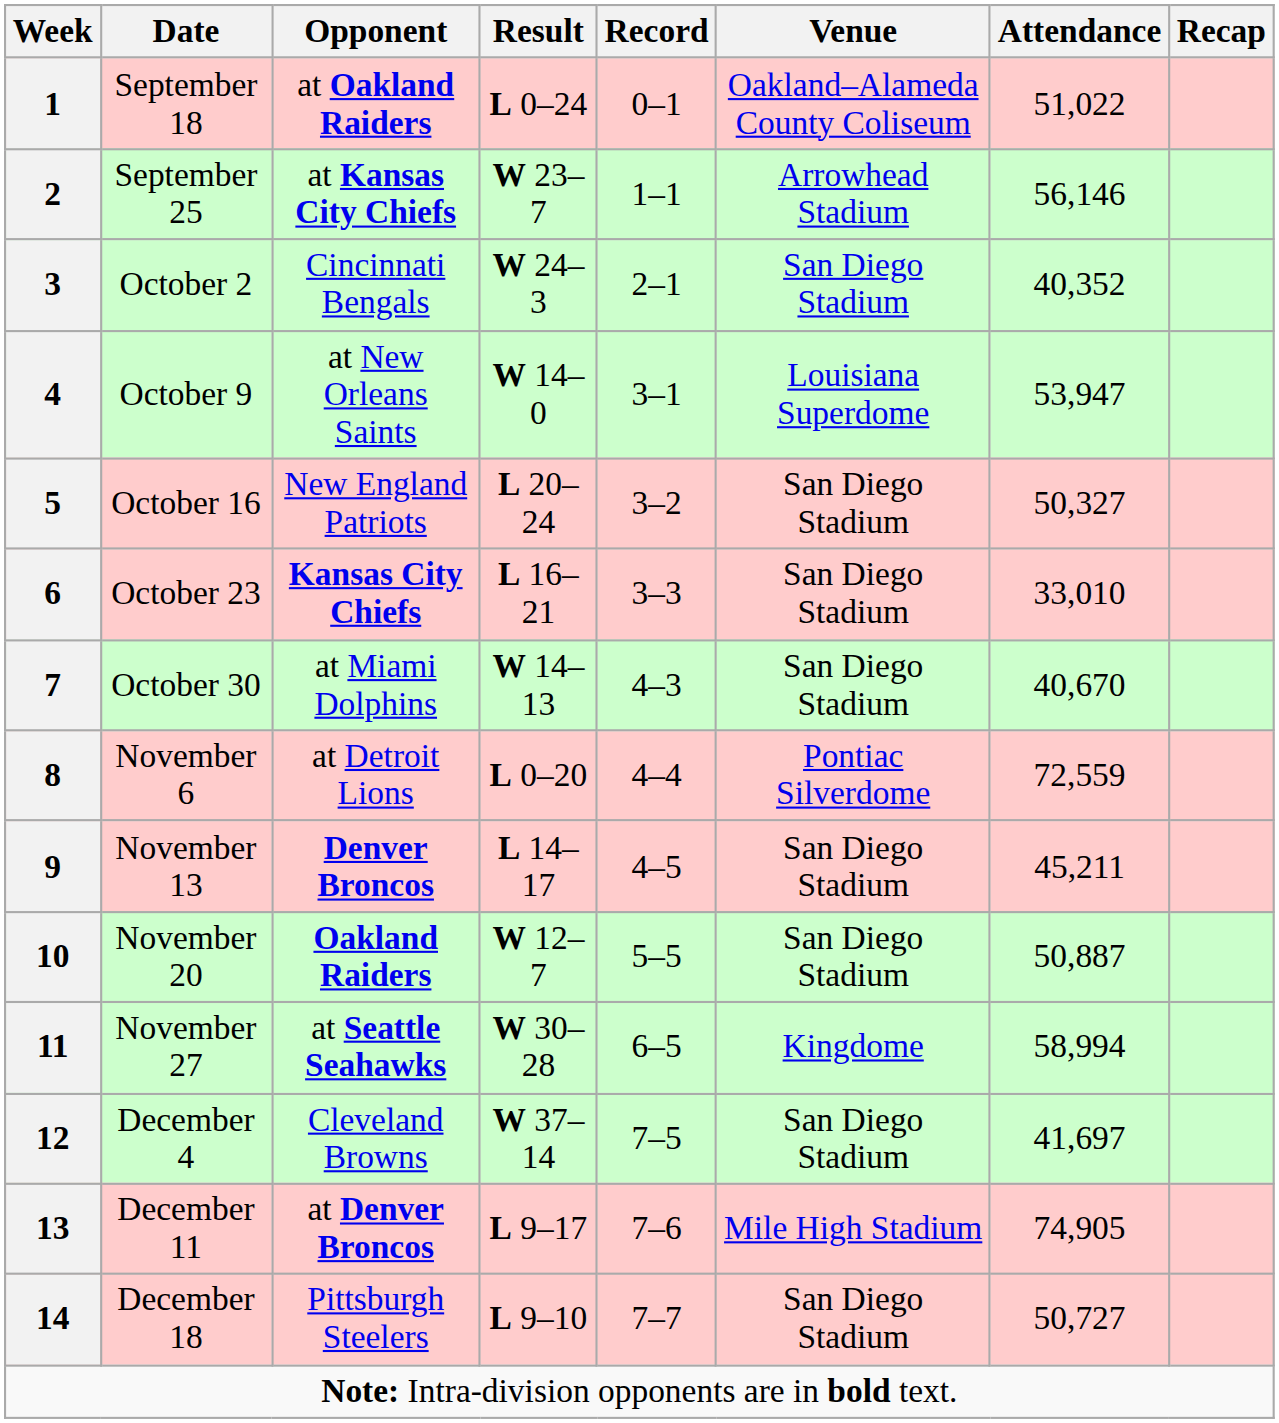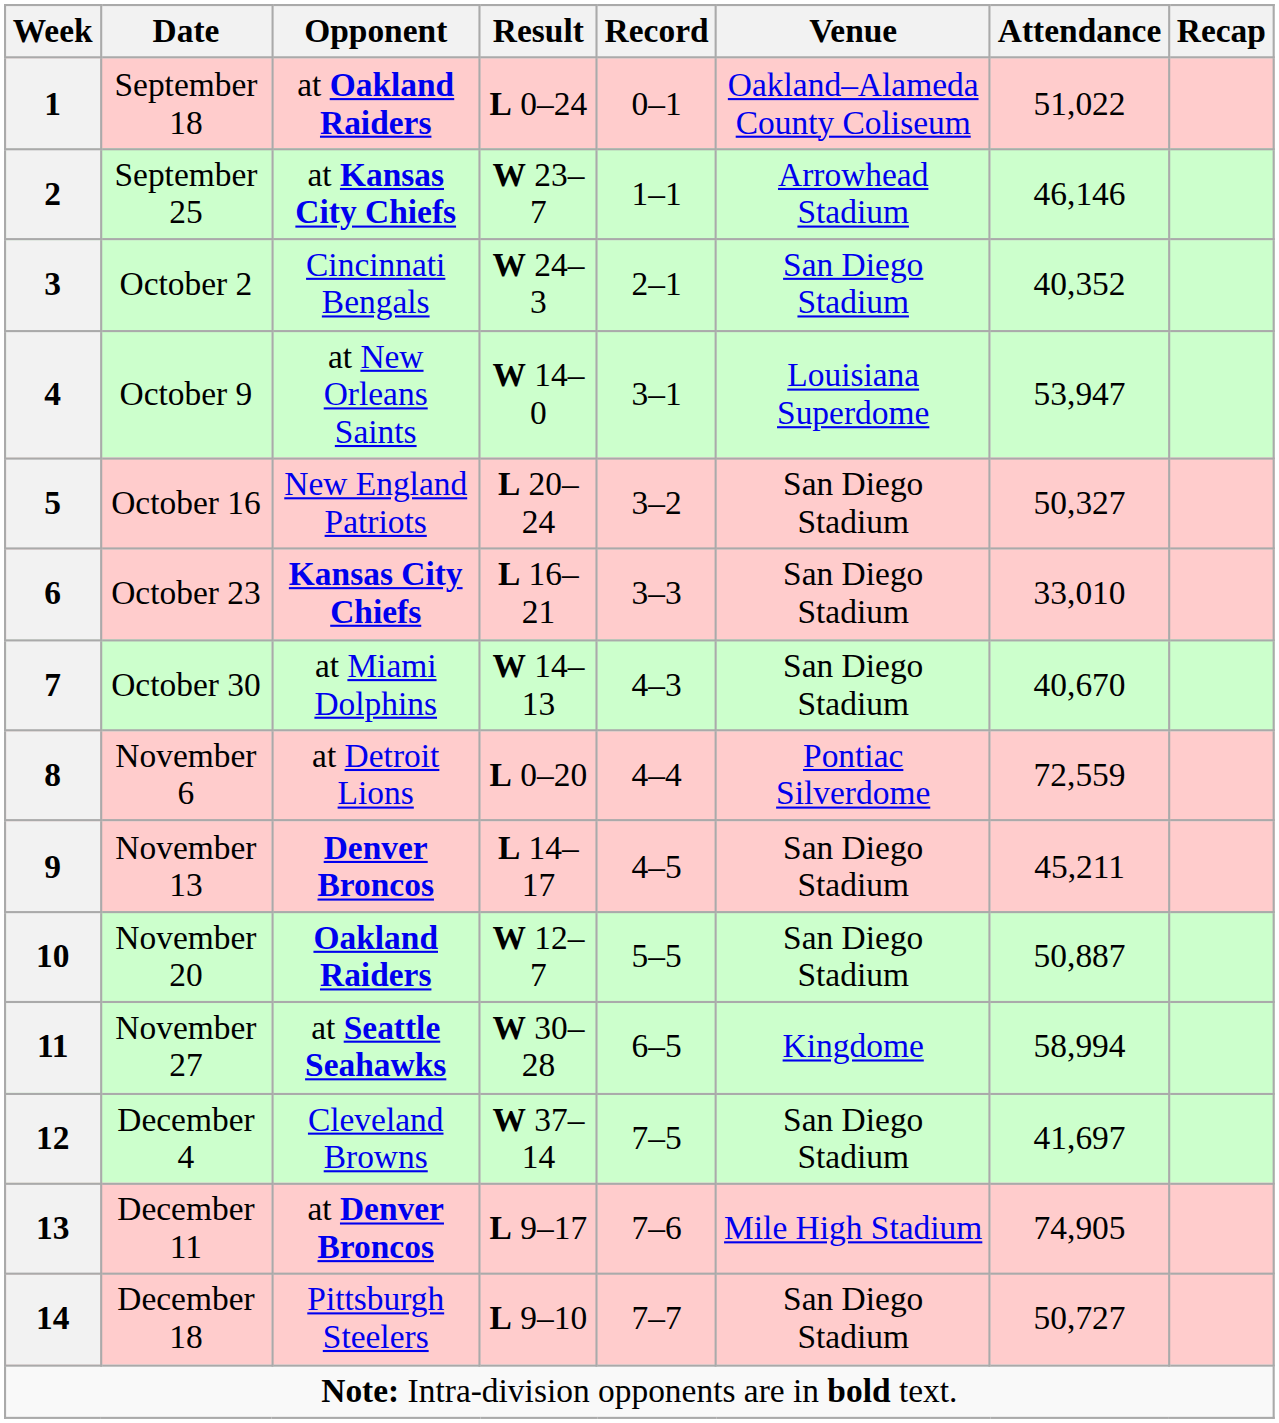(1080, 193) 56,146 -> (1080, 193) 46,146
